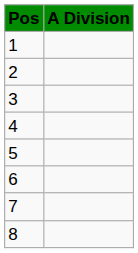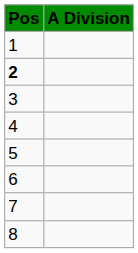(13, 72) normal -> (13, 72) bold
